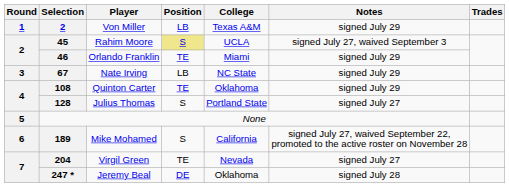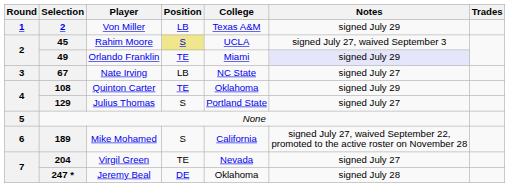(63, 57) 46 -> (63, 57) 49
(369, 57) no background -> (369, 57) lavender background
(369, 73) signed July 29 -> (369, 73) signed July 27
(63, 103) 128 -> (63, 103) 129
